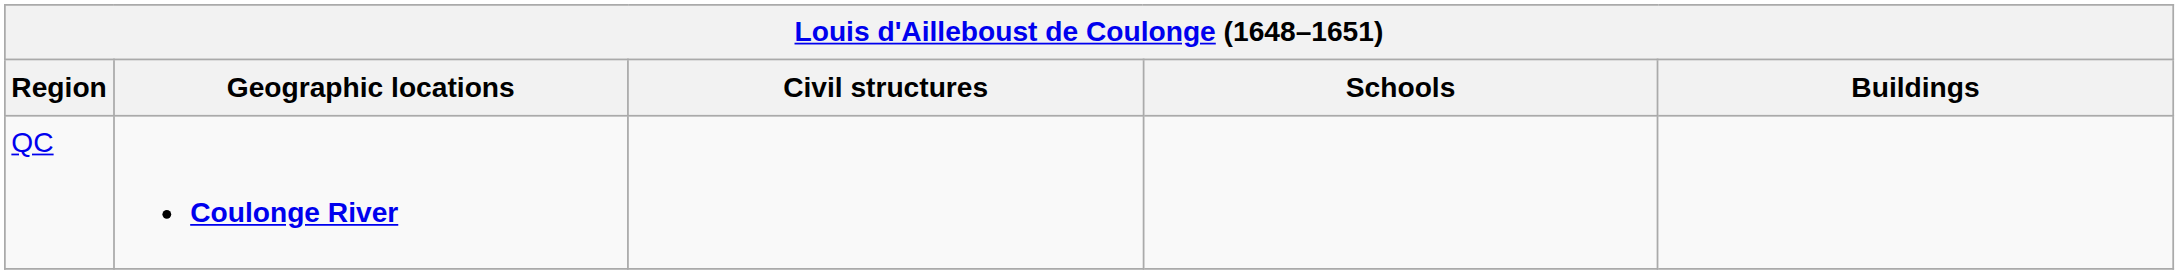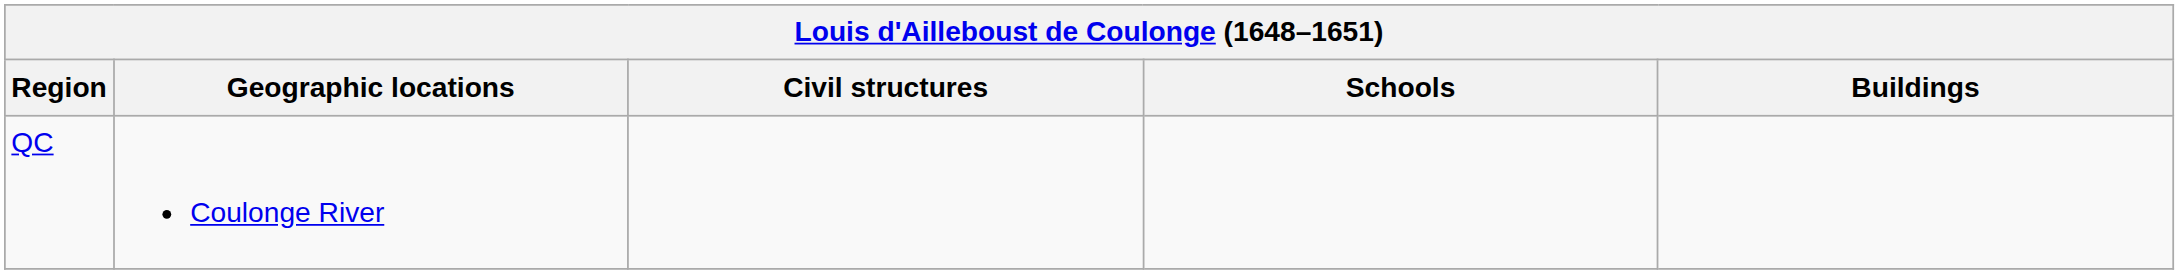(371, 213) bold -> (371, 213) normal
